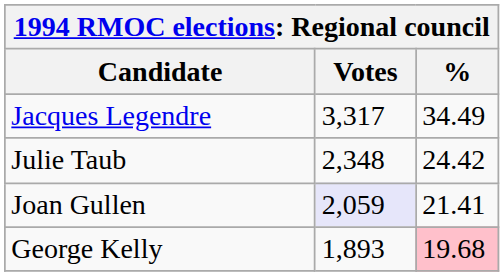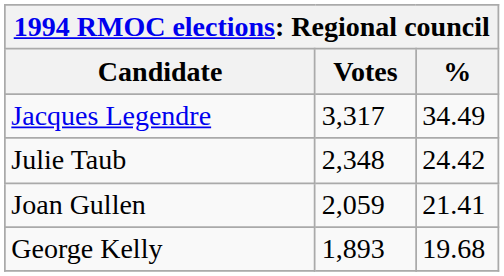(353, 204) lavender background -> (353, 204) no background
(454, 248) pink background -> (454, 248) no background
